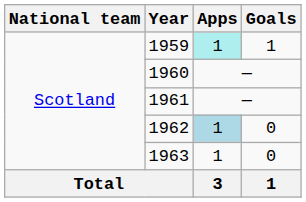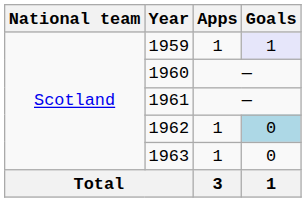(217, 46) paleturquoise background -> (217, 46) no background
(271, 46) no background -> (271, 46) lavender background
(217, 129) lightblue background -> (217, 129) no background
(271, 129) no background -> (271, 129) lightblue background
